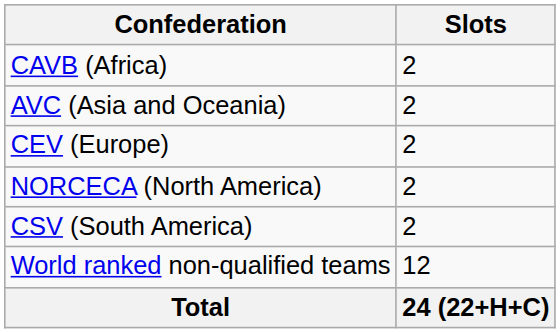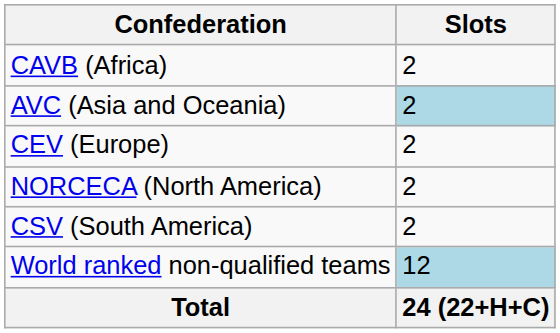(409, 105) no background -> (409, 105) lightblue background
(416, 266) no background -> (416, 266) lightblue background
